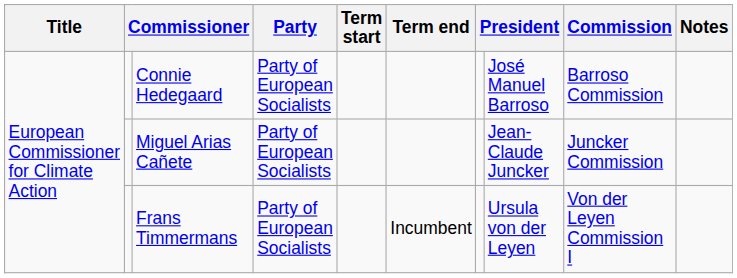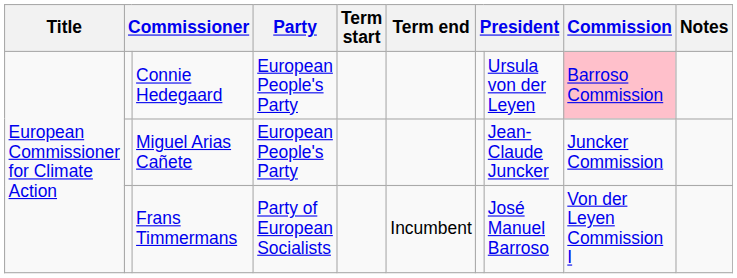(295, 85) Party of European Socialists -> (295, 85) European People's Party
(518, 85) José Manuel Barroso -> (517, 85) Ursula von der Leyen
(615, 85) no background -> (615, 85) pink background
(295, 152) Party of European Socialists -> (295, 152) European People's Party
(517, 228) Ursula von der Leyen -> (518, 228) José Manuel Barroso
